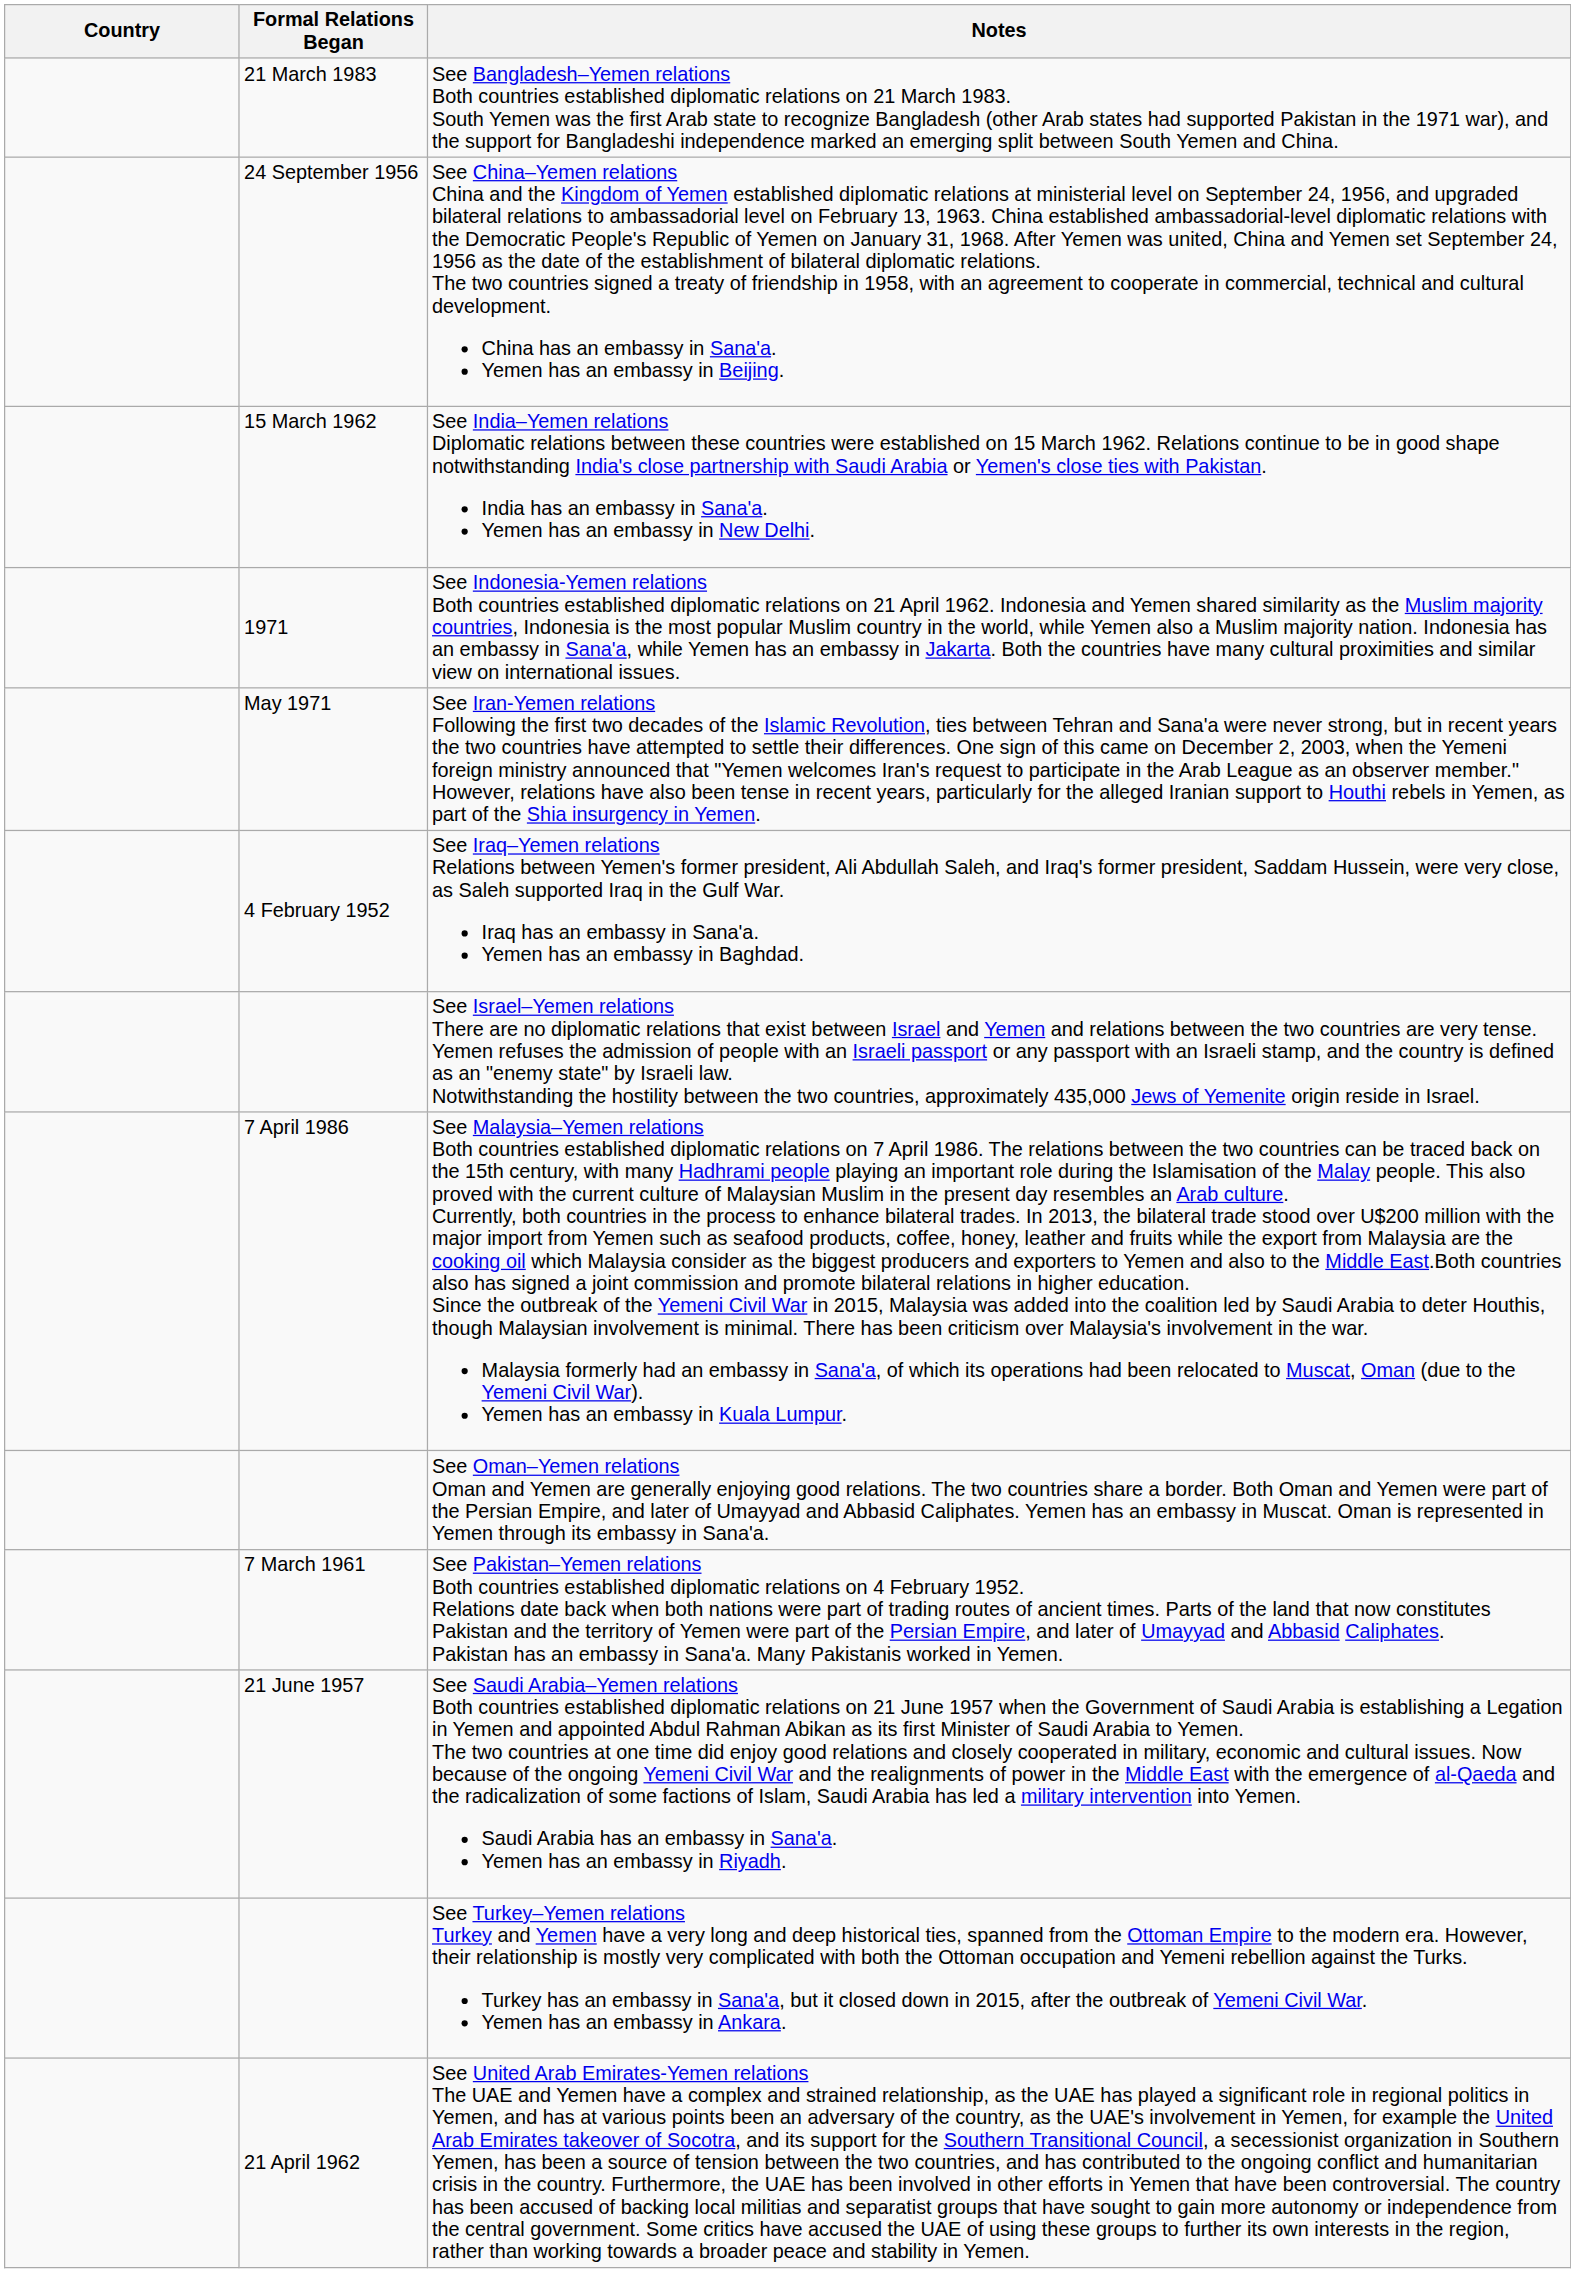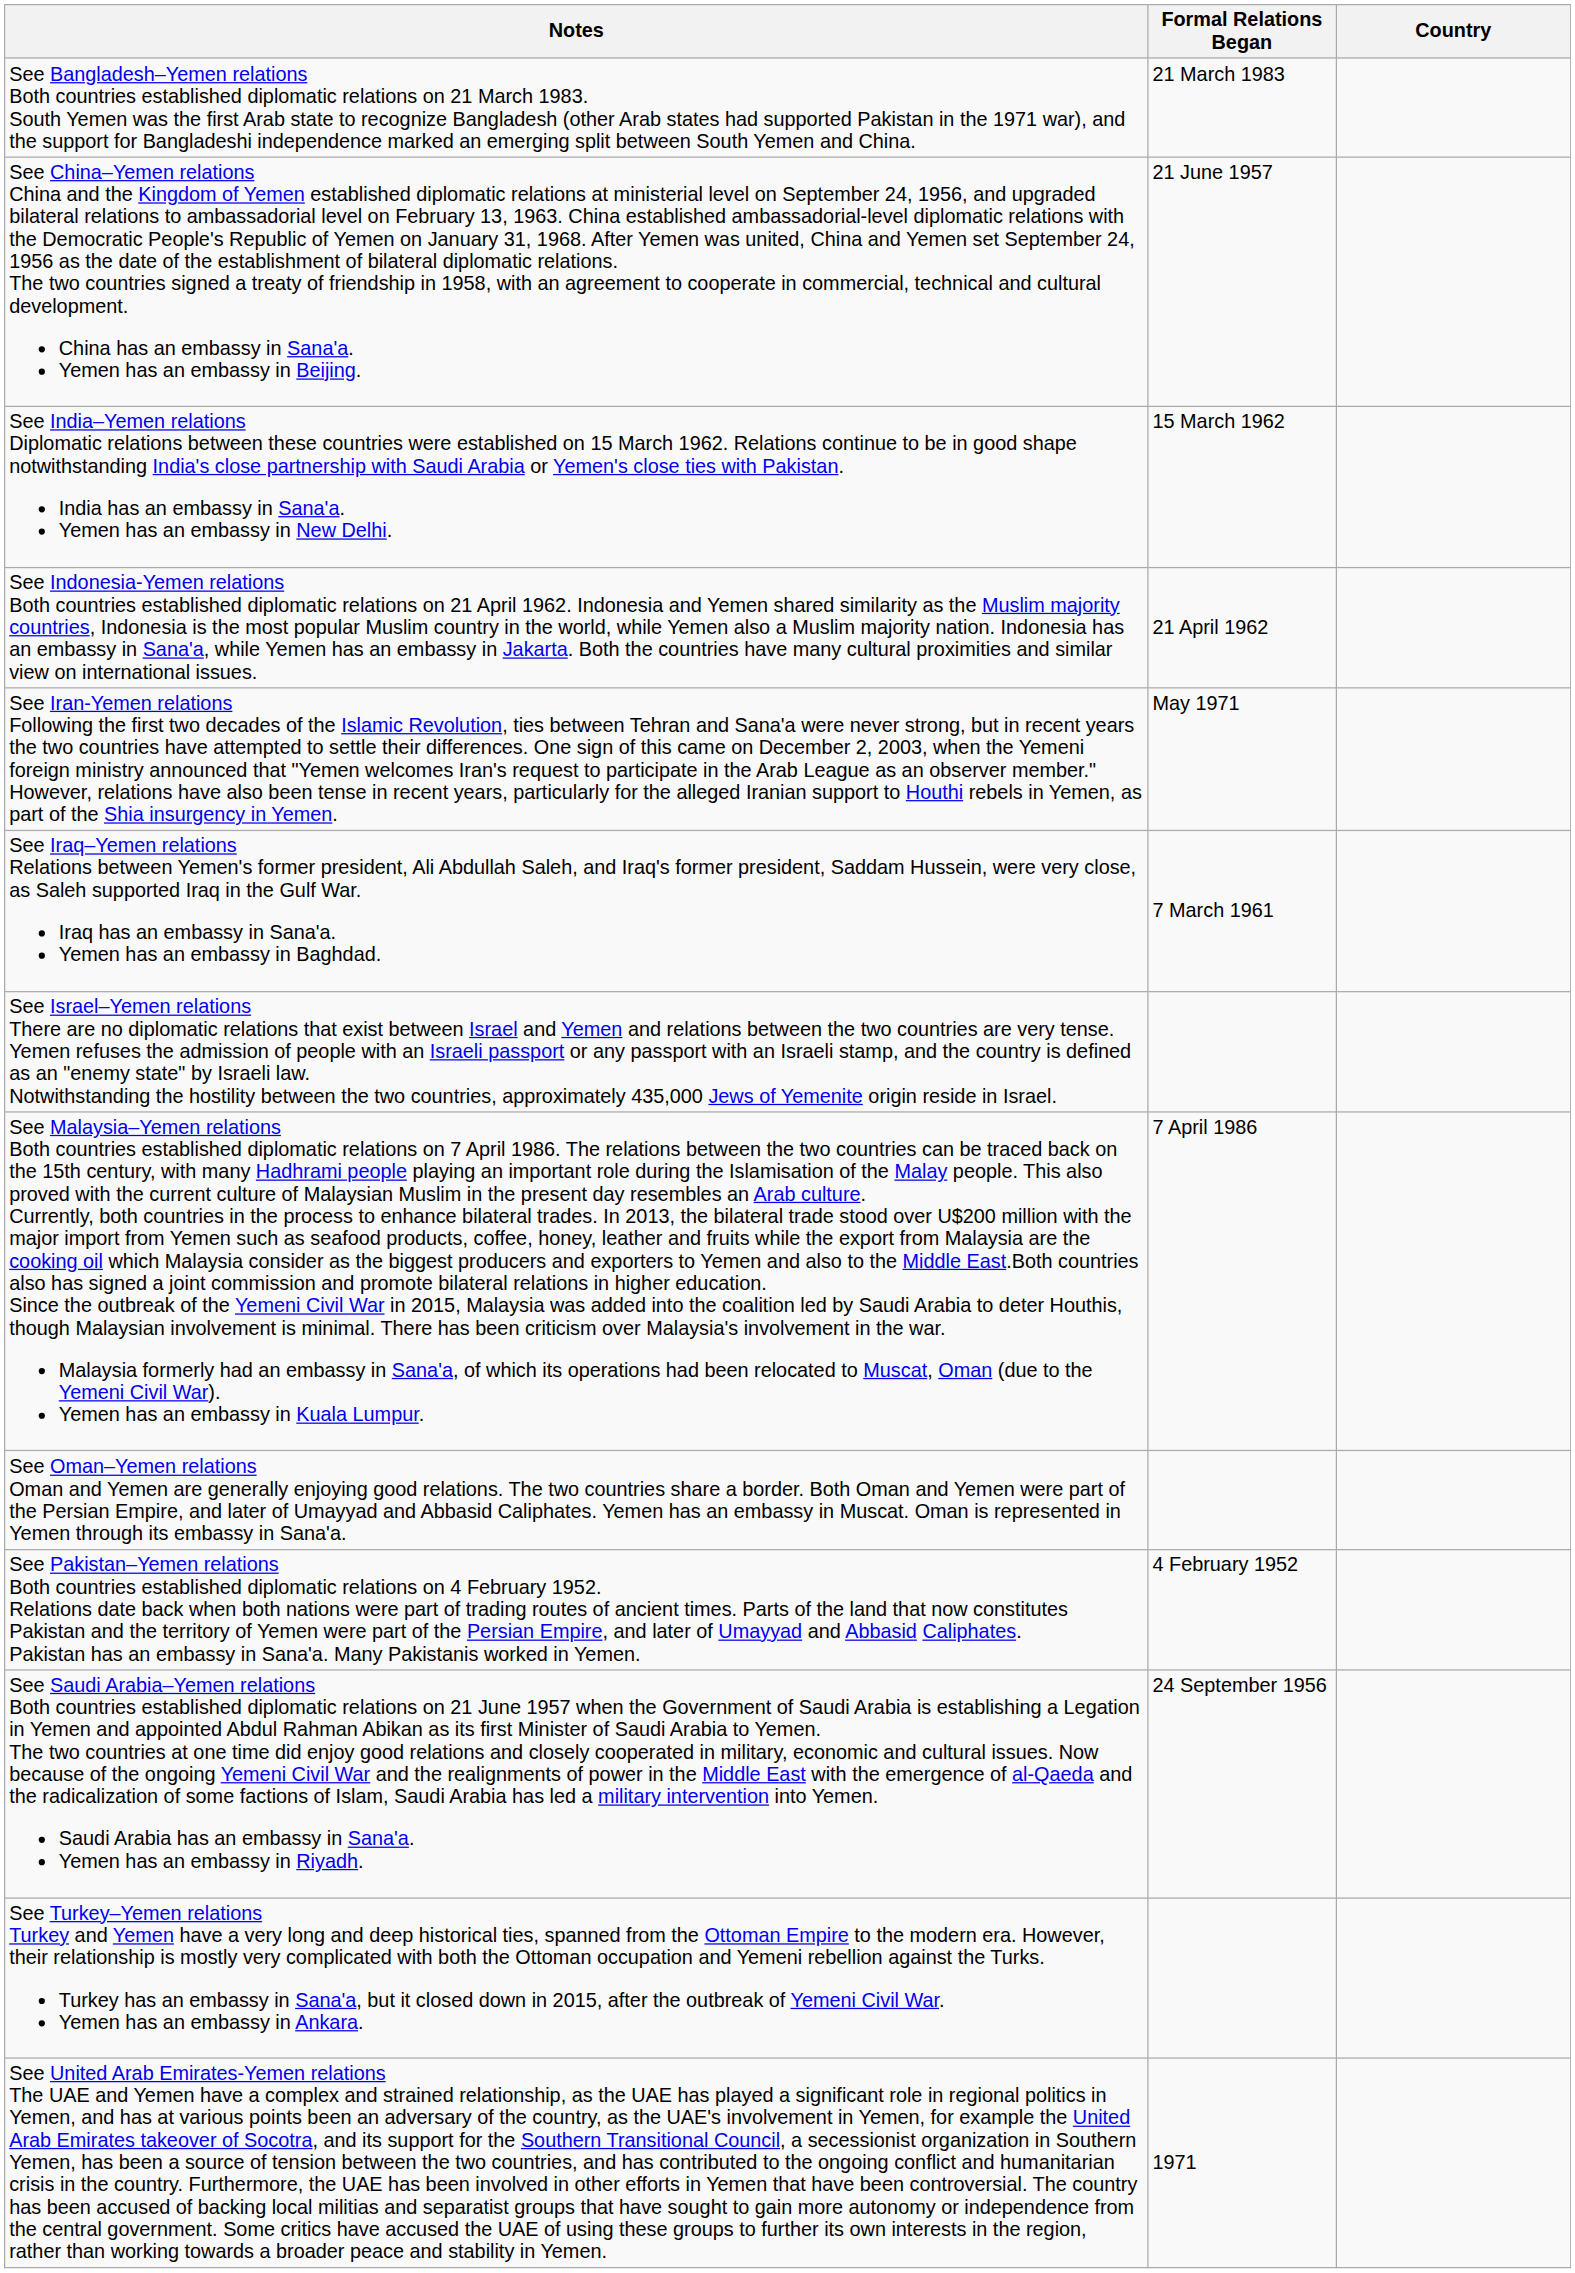columns swapped: (122, 31) <-> (999, 31)
(331, 172) 24 September 1956 -> (1213, 172) 21 June 1957
(266, 627) 1971 -> (1210, 627) 21 April 1962
(317, 910) 4 February 1952 -> (1213, 910) 7 March 1961
(305, 1564) 7 March 1961 -> (1225, 1564) 4 February 1952
(304, 1685) 21 June 1957 -> (1240, 1685) 24 September 1956
(302, 2162) 21 April 1962 -> (1175, 2162) 1971
